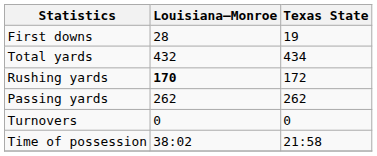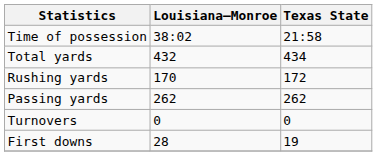rows swapped: (50, 36) <-> (77, 141)
(165, 78) bold -> (165, 78) normal
